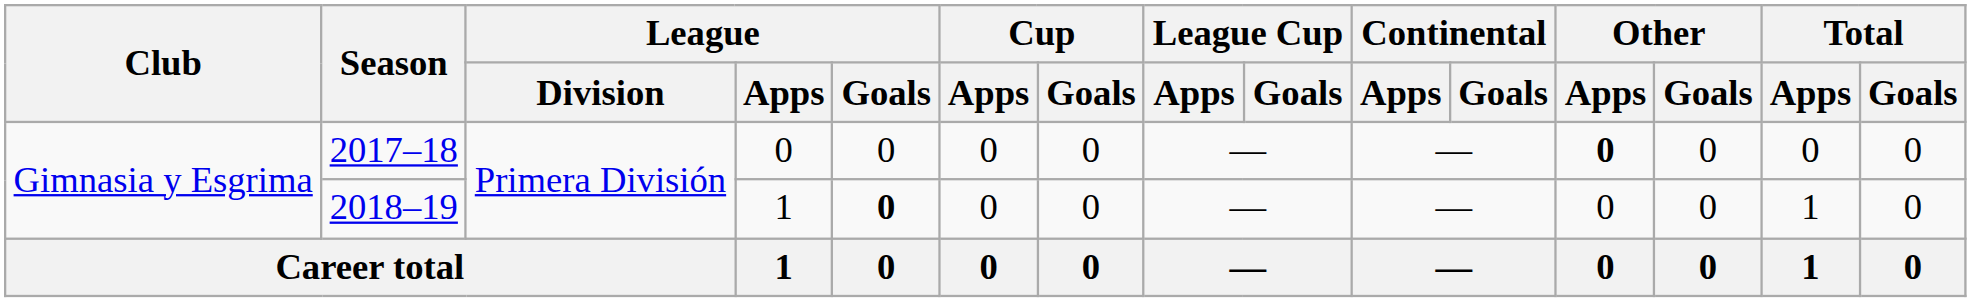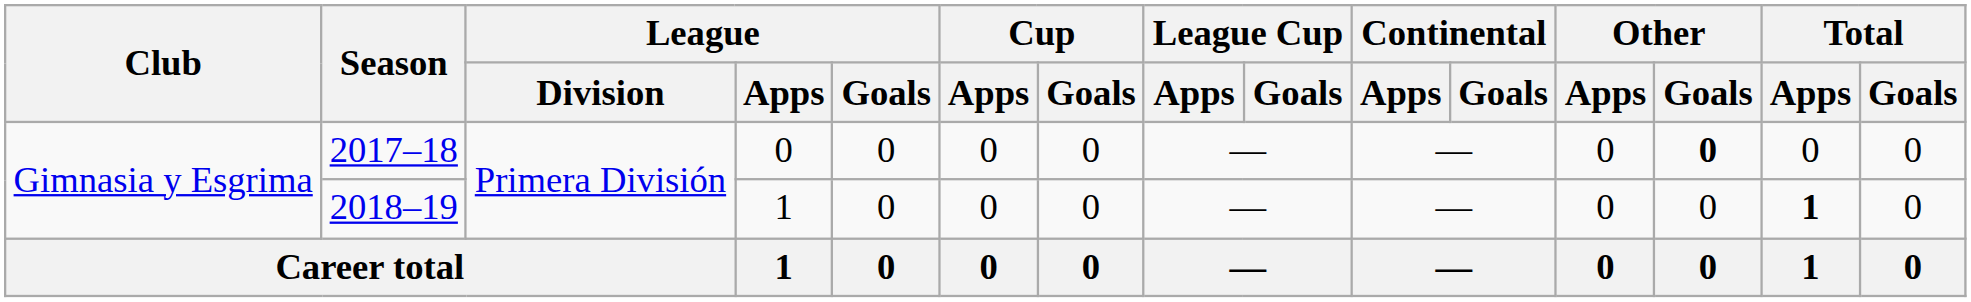(1606, 149) bold -> (1606, 149) normal
(1708, 149) normal -> (1708, 149) bold
(886, 207) bold -> (886, 207) normal
(1810, 207) normal -> (1810, 207) bold
